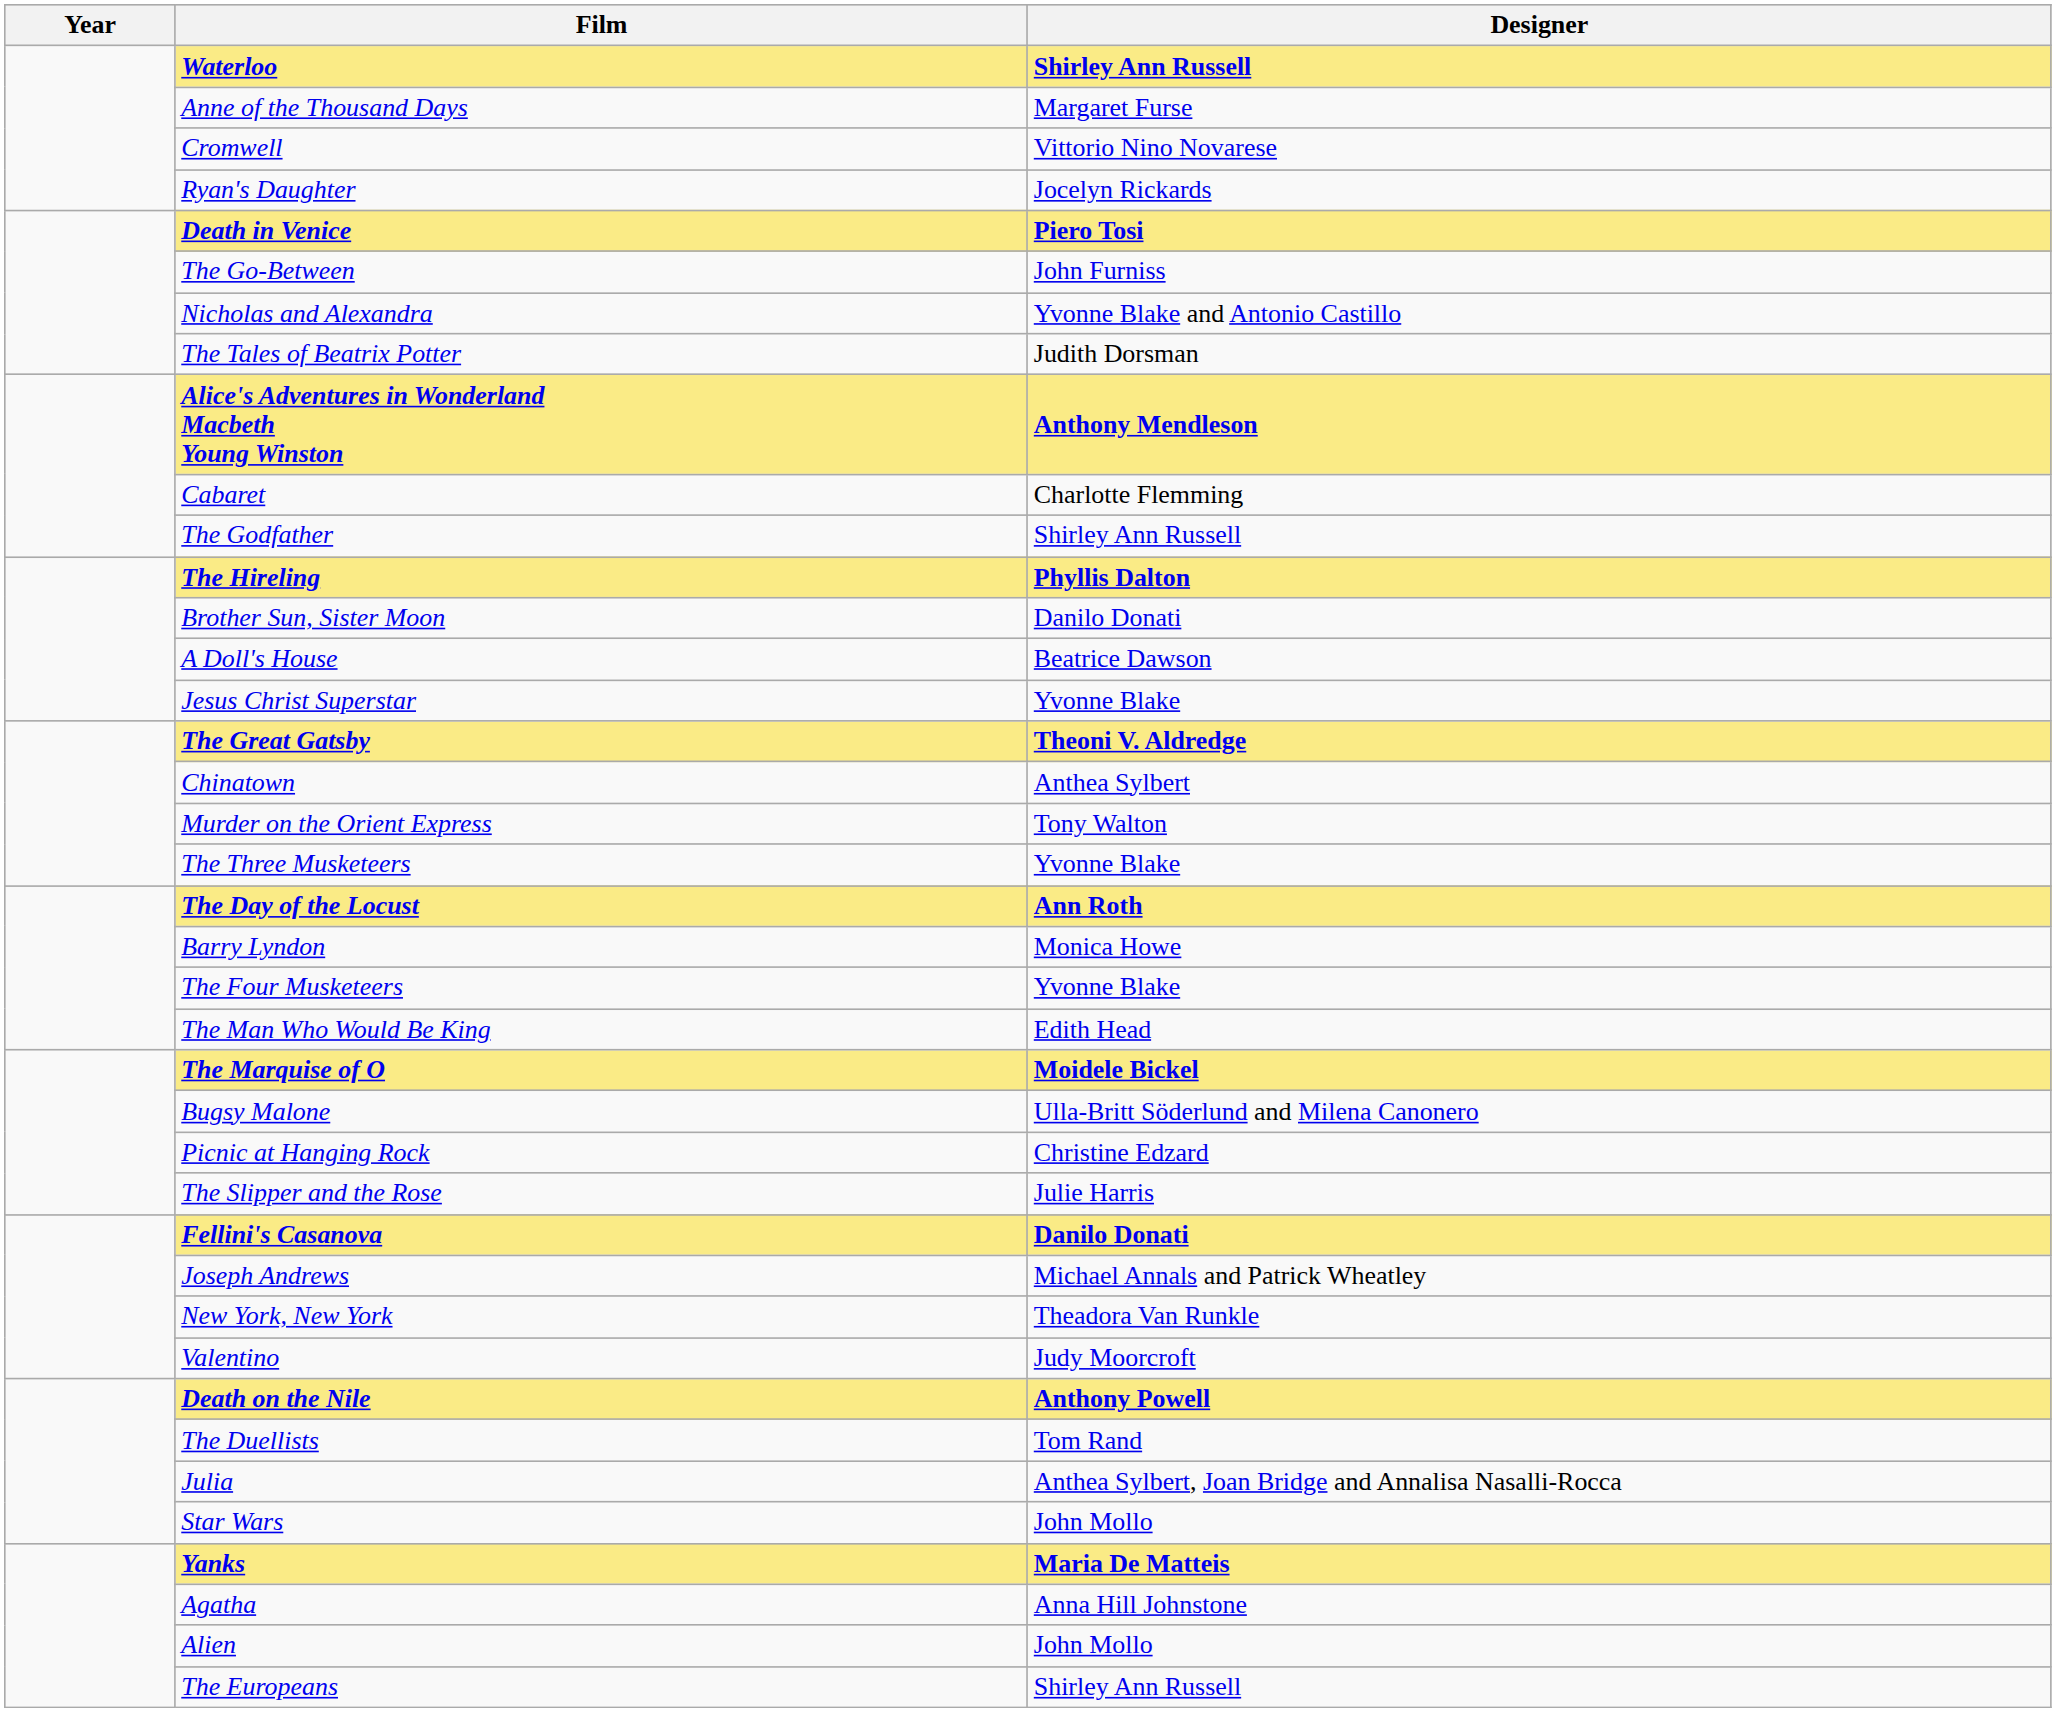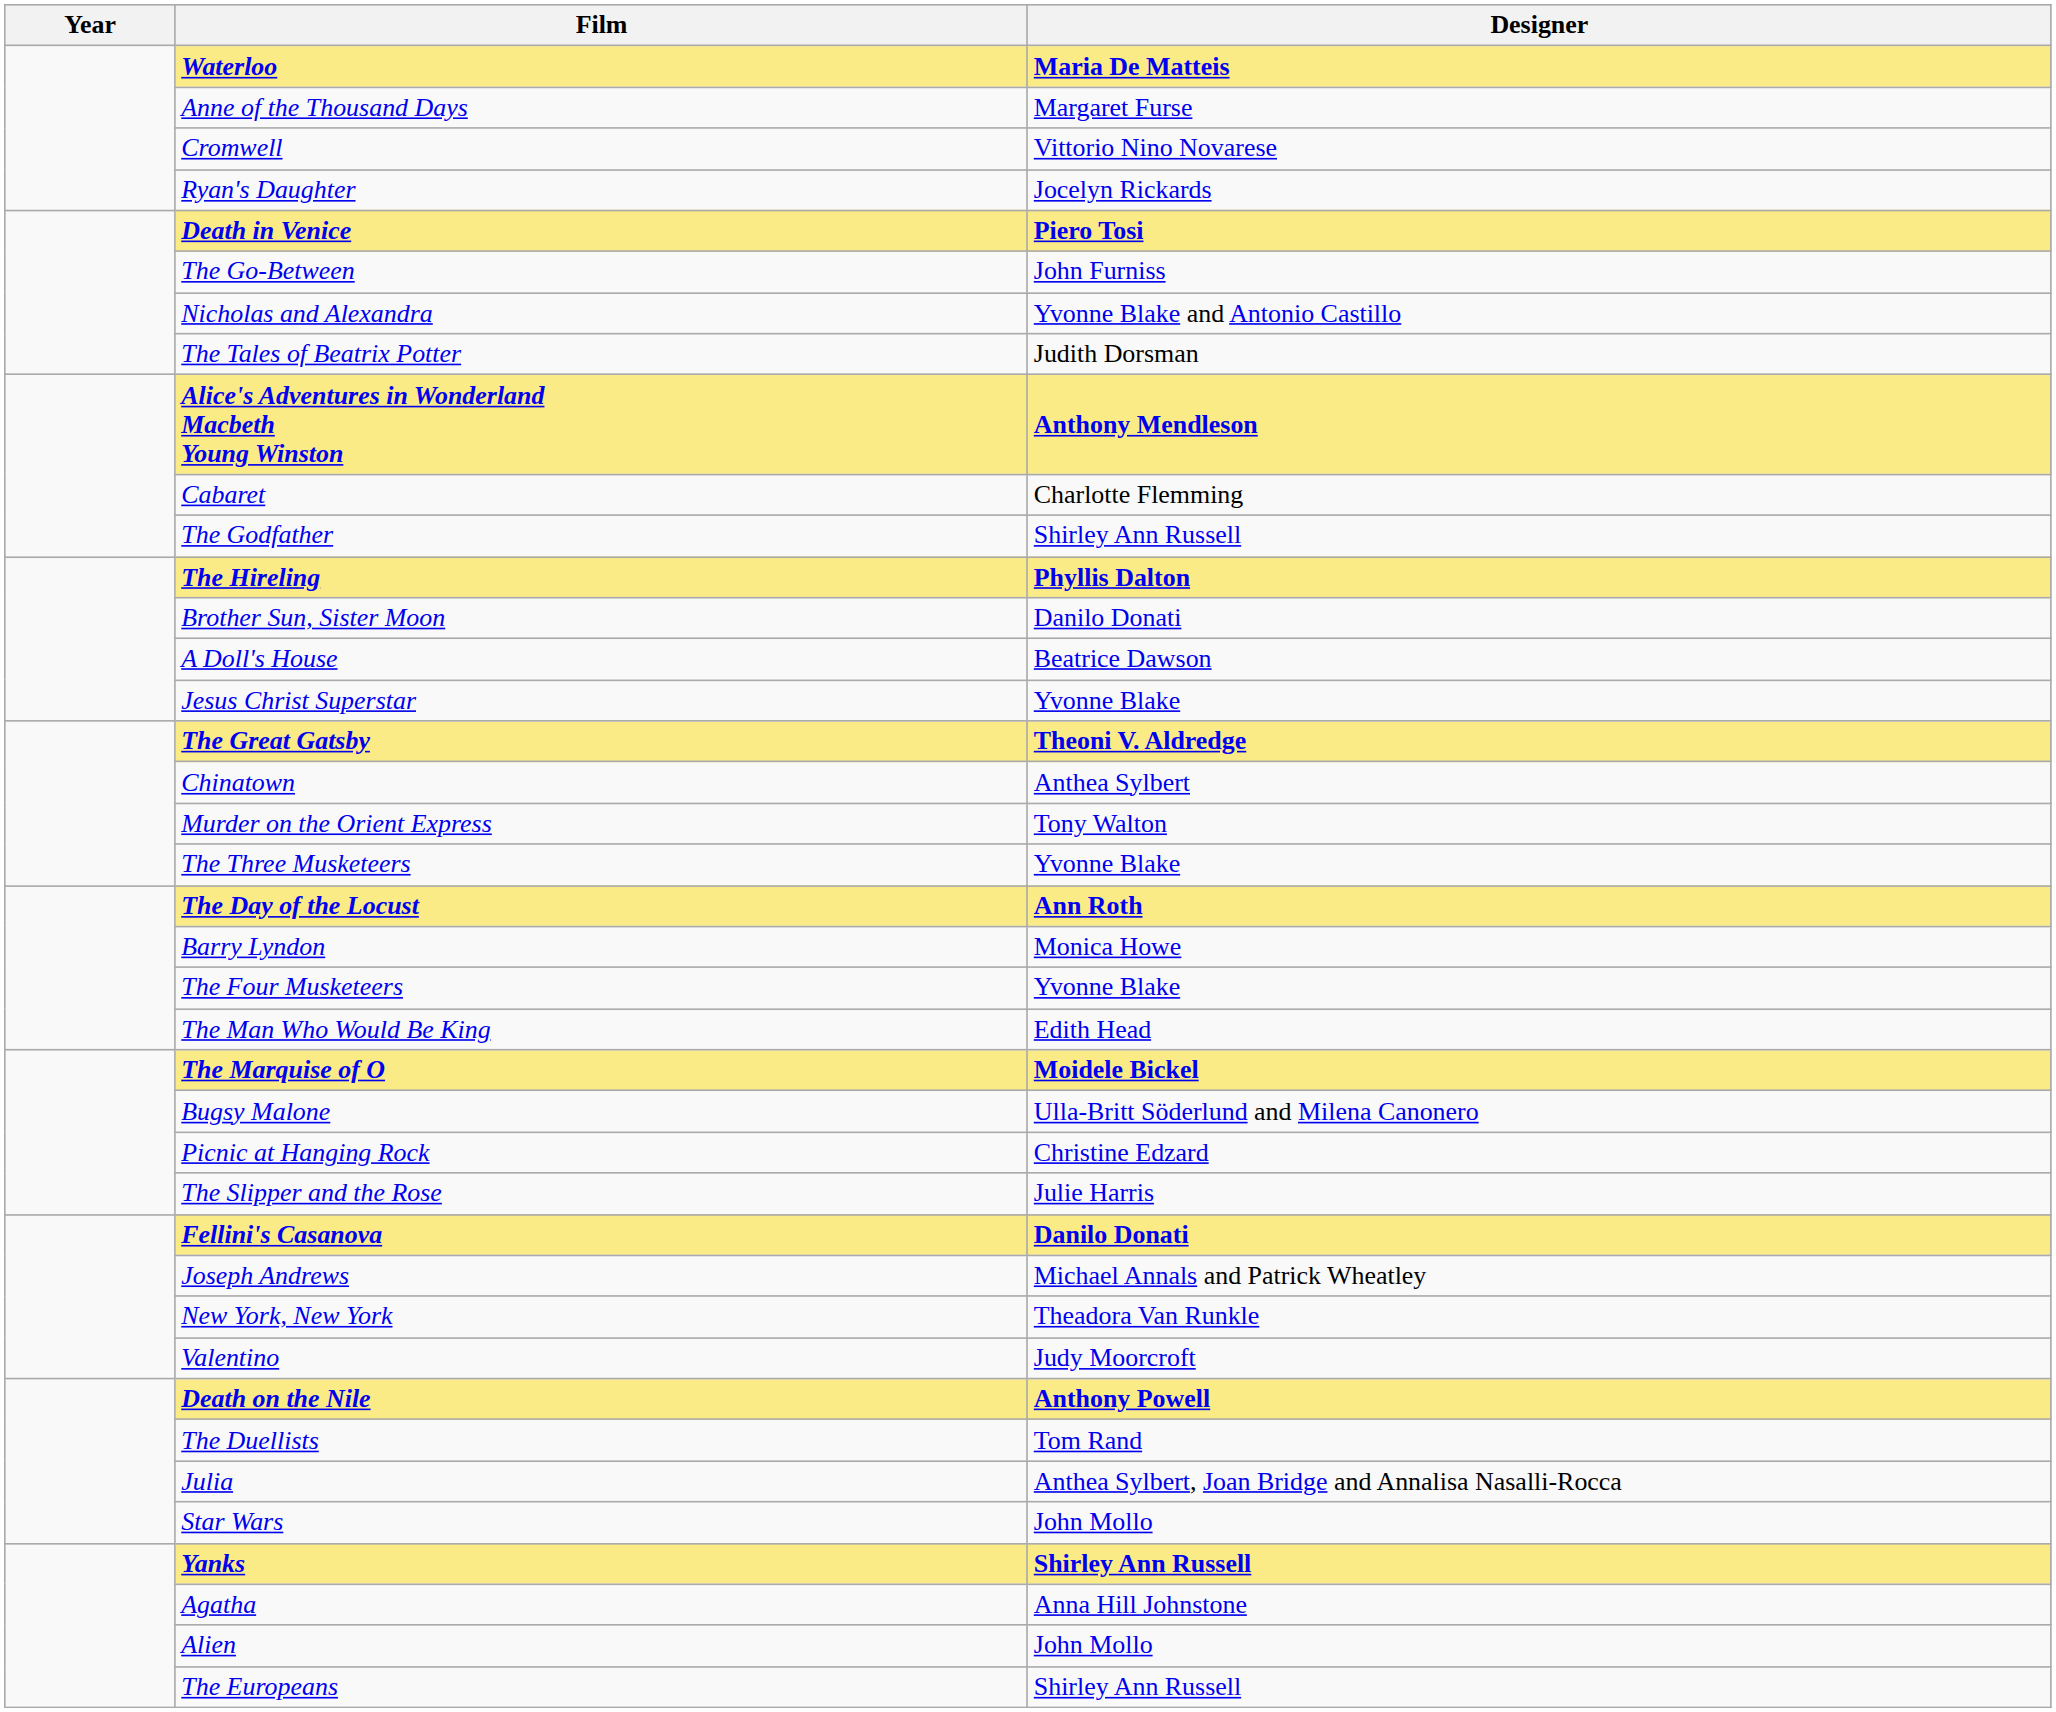(1143, 66) Shirley Ann Russell -> (1132, 66) Maria De Matteis
(1132, 1563) Maria De Matteis -> (1143, 1563) Shirley Ann Russell
